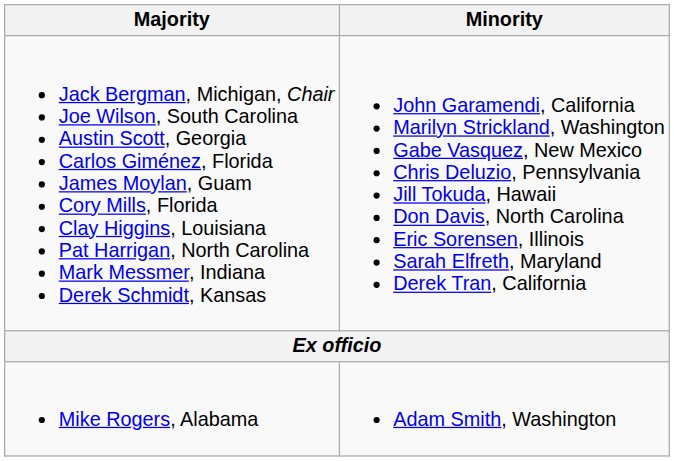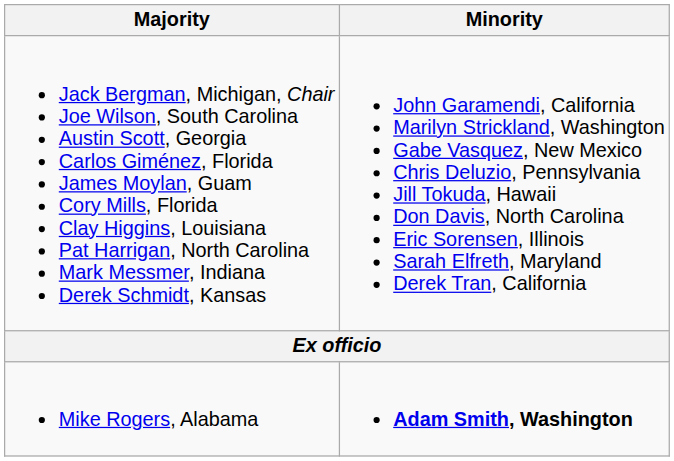(504, 420) normal -> (504, 420) bold
